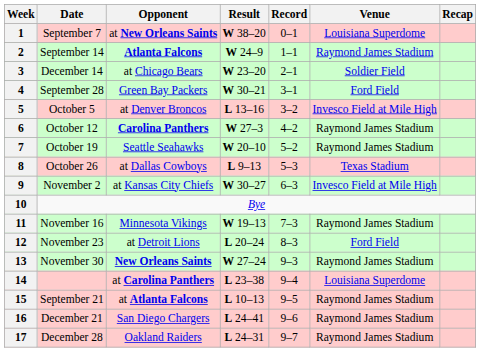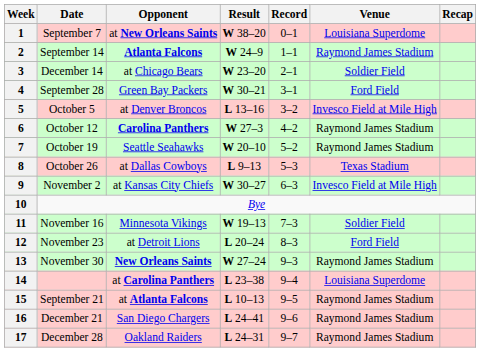(375, 223) Raymond James Stadium -> (375, 223) Soldier Field
